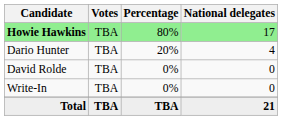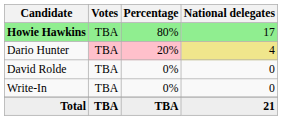(106, 50) no background -> (106, 50) pink background
(168, 50) no background -> (168, 50) pink background
(272, 50) no background -> (272, 50) khaki background
